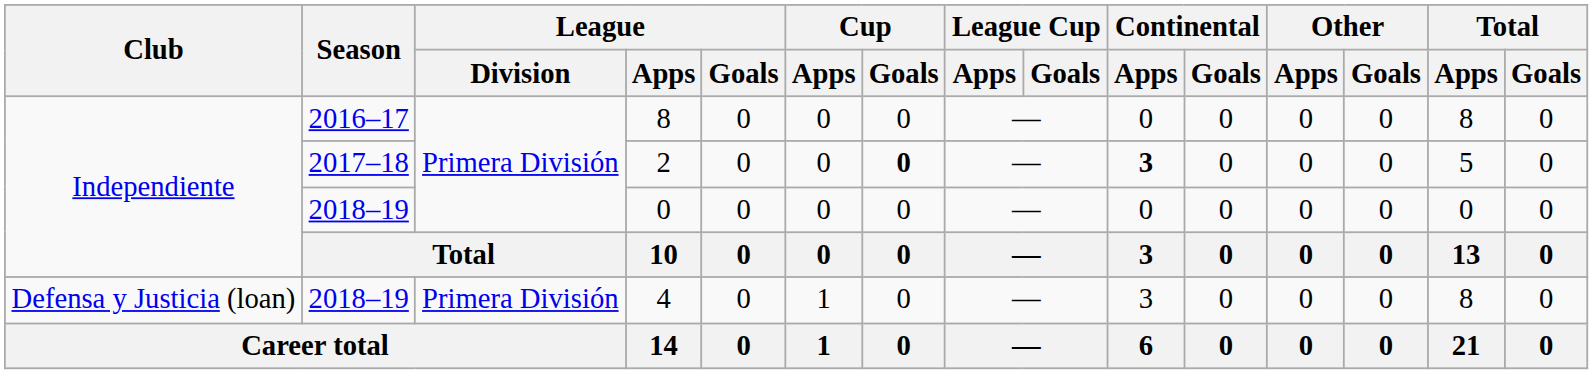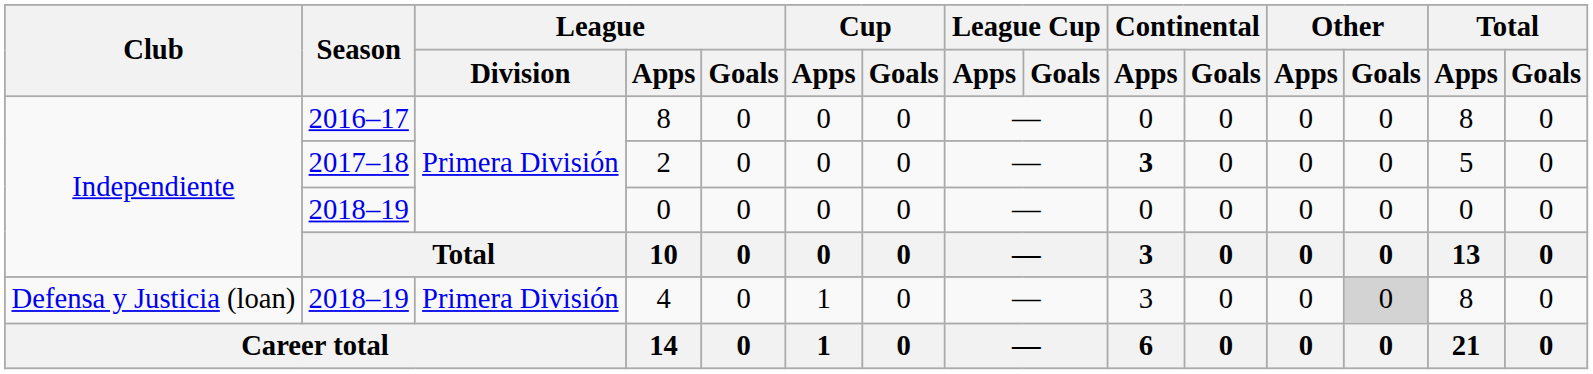(904, 163) bold -> (904, 163) normal
(1386, 299) no background -> (1386, 299) lightgrey background
